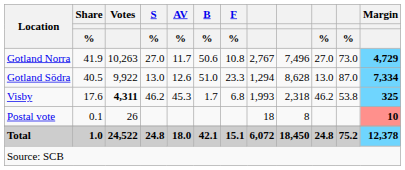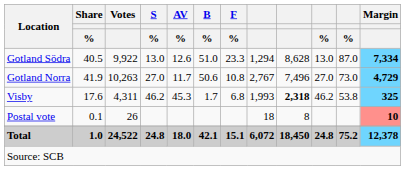rows swapped: (39, 58) <-> (39, 77)
(126, 97) bold -> (126, 97) normal
(297, 97) normal -> (297, 97) bold
